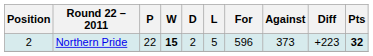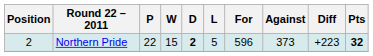(171, 42) bold -> (171, 42) normal
(193, 42) normal -> (193, 42) bold
